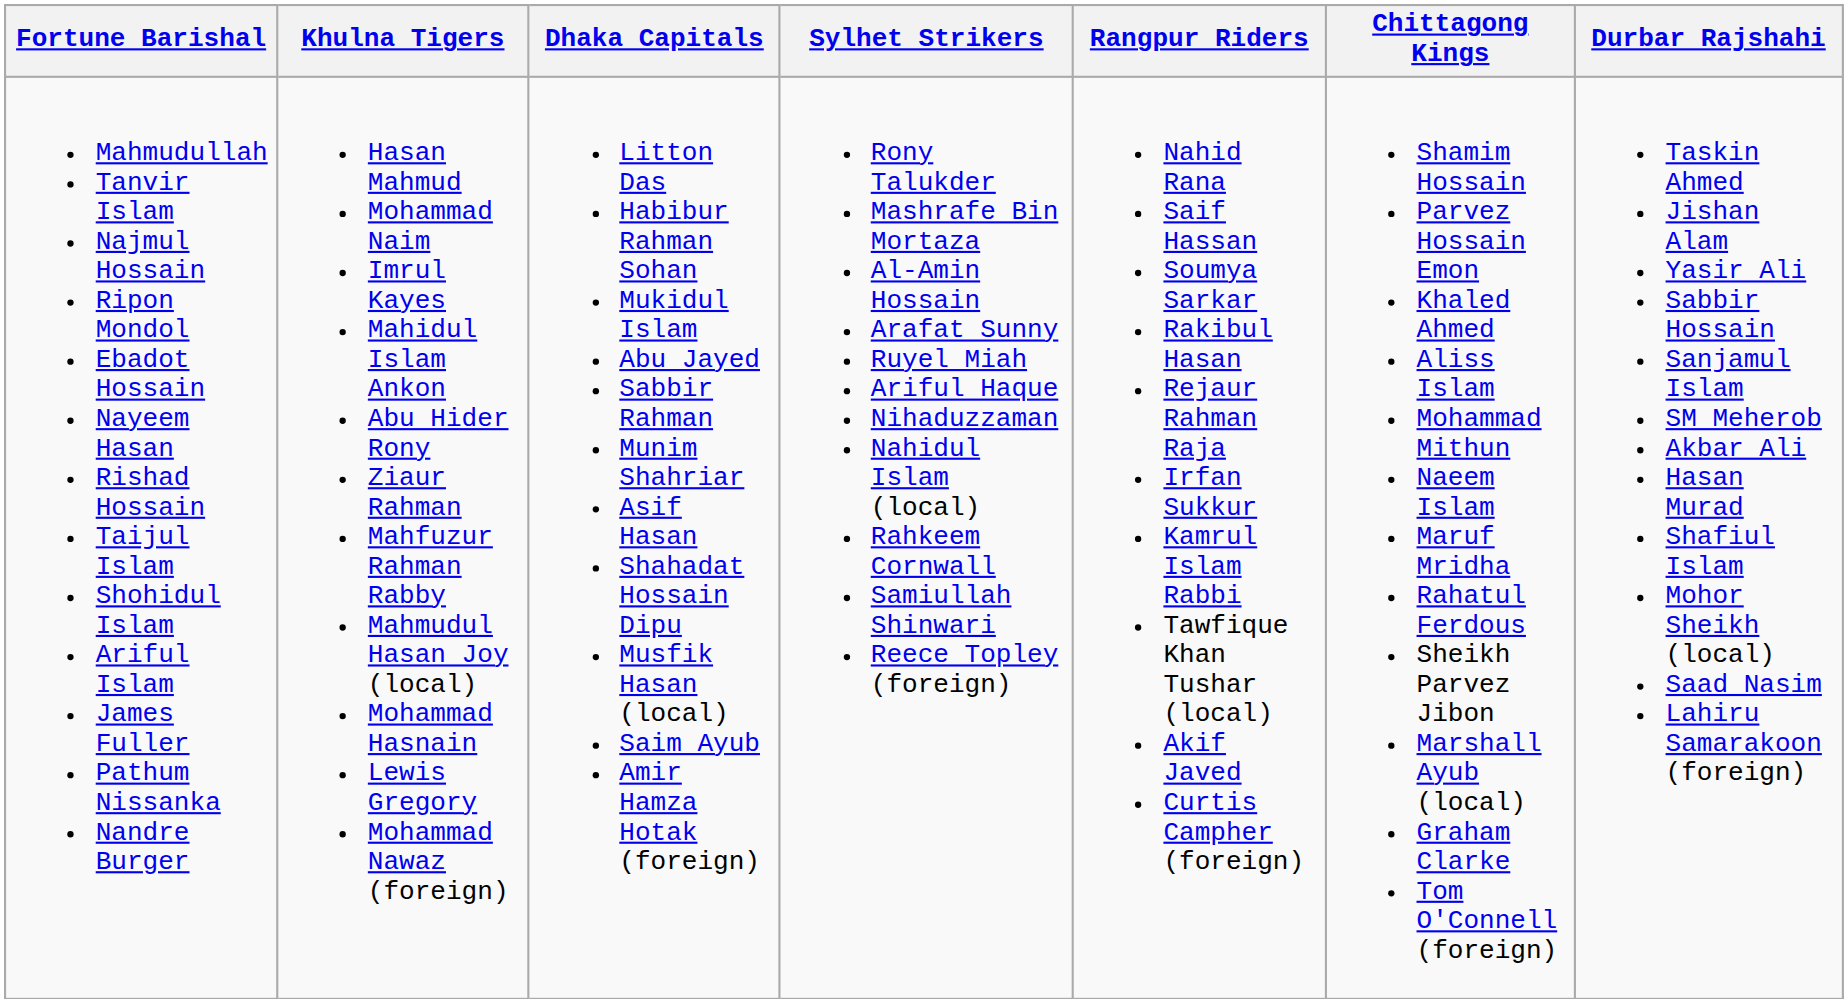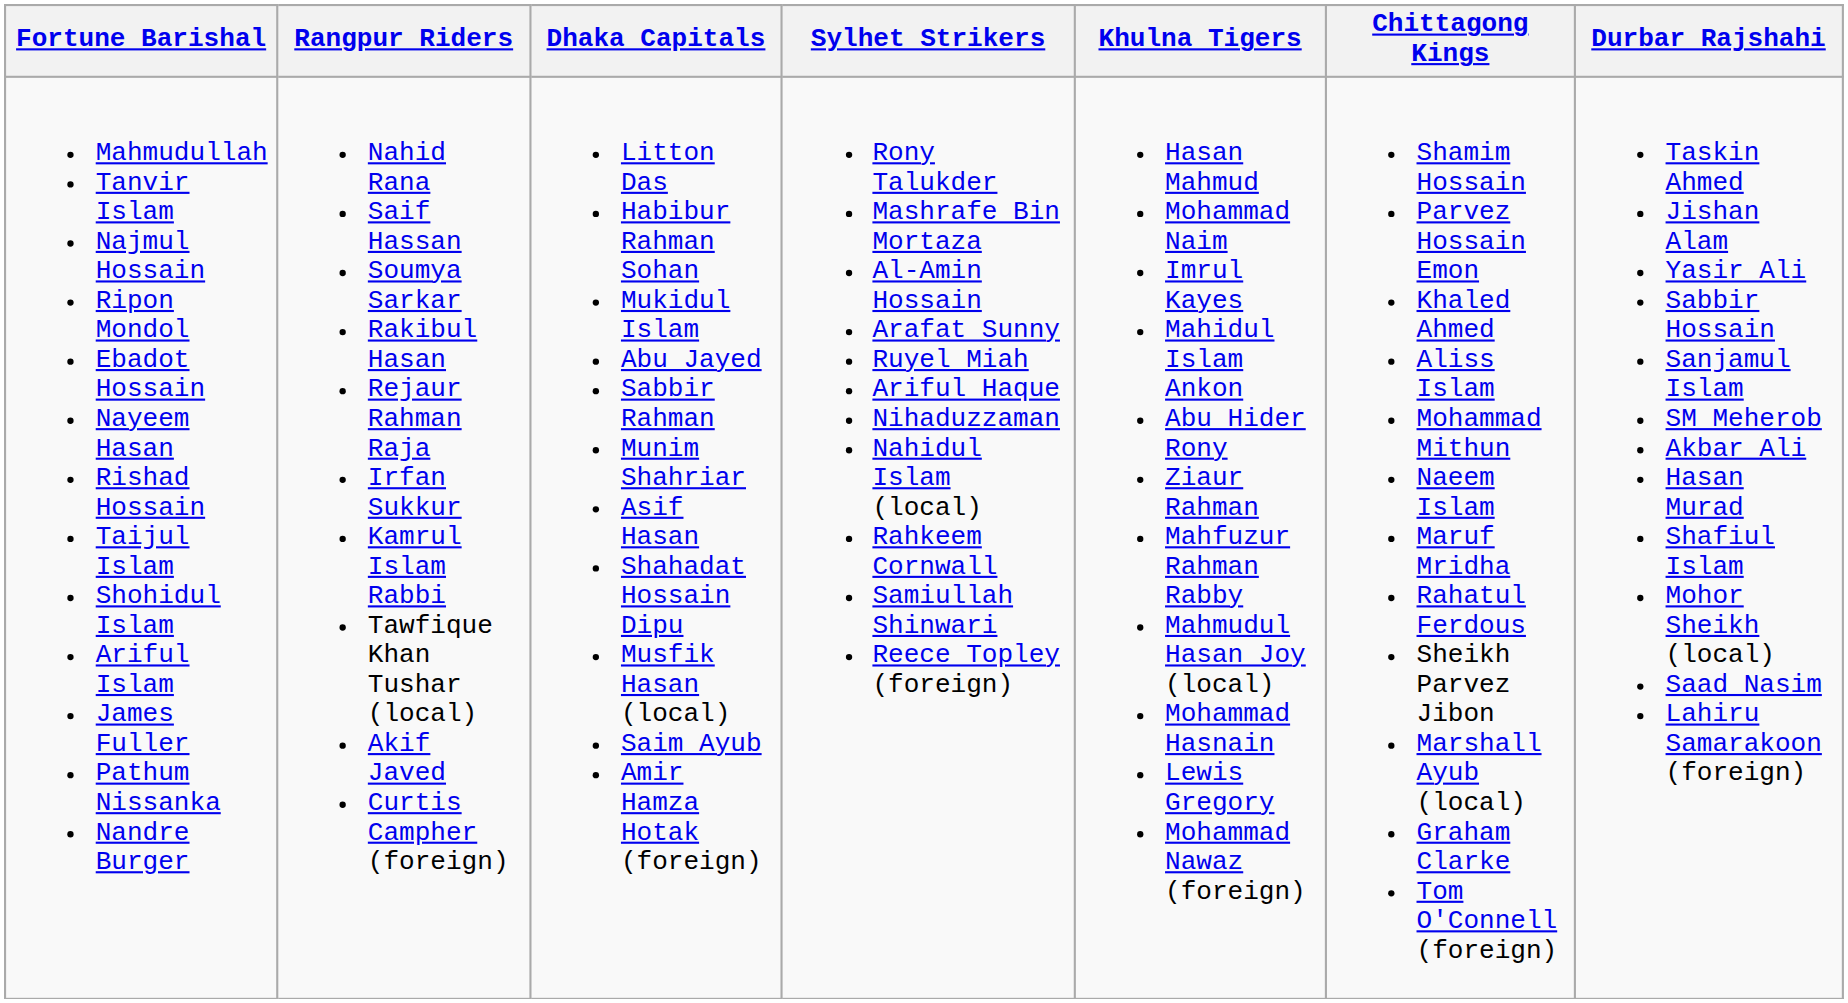columns swapped: (403, 41) <-> (1199, 41)
